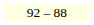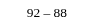(47, 12) lightyellow background -> (47, 12) no background
